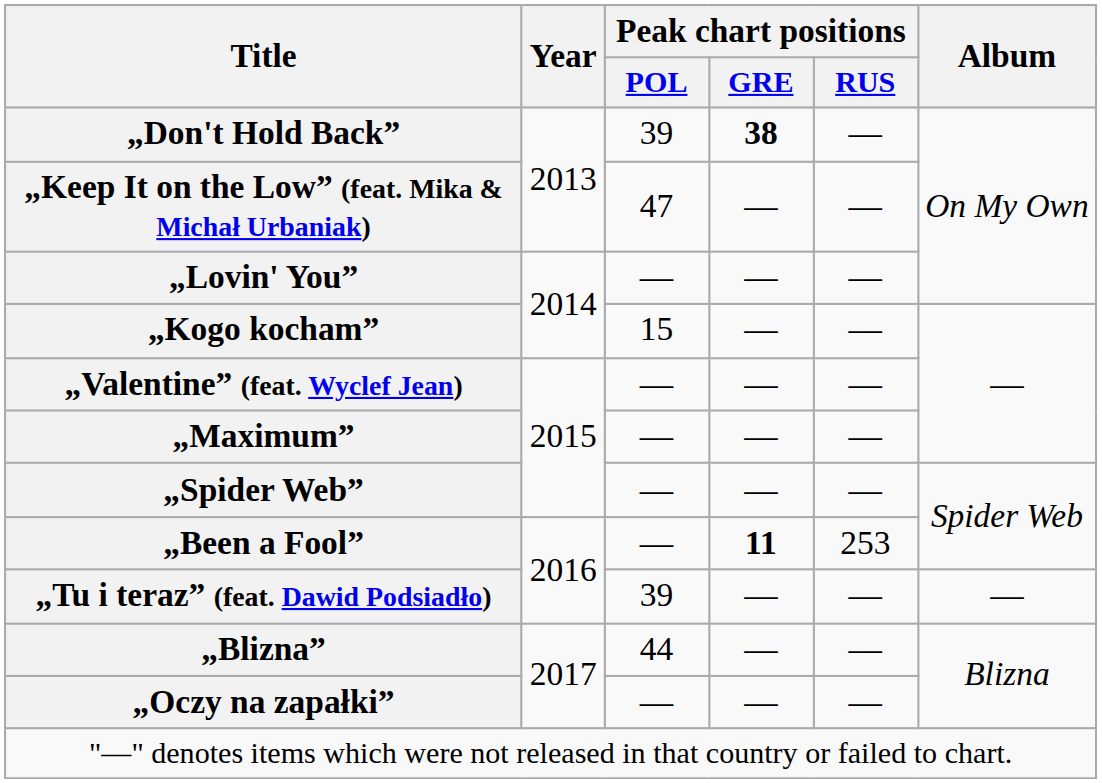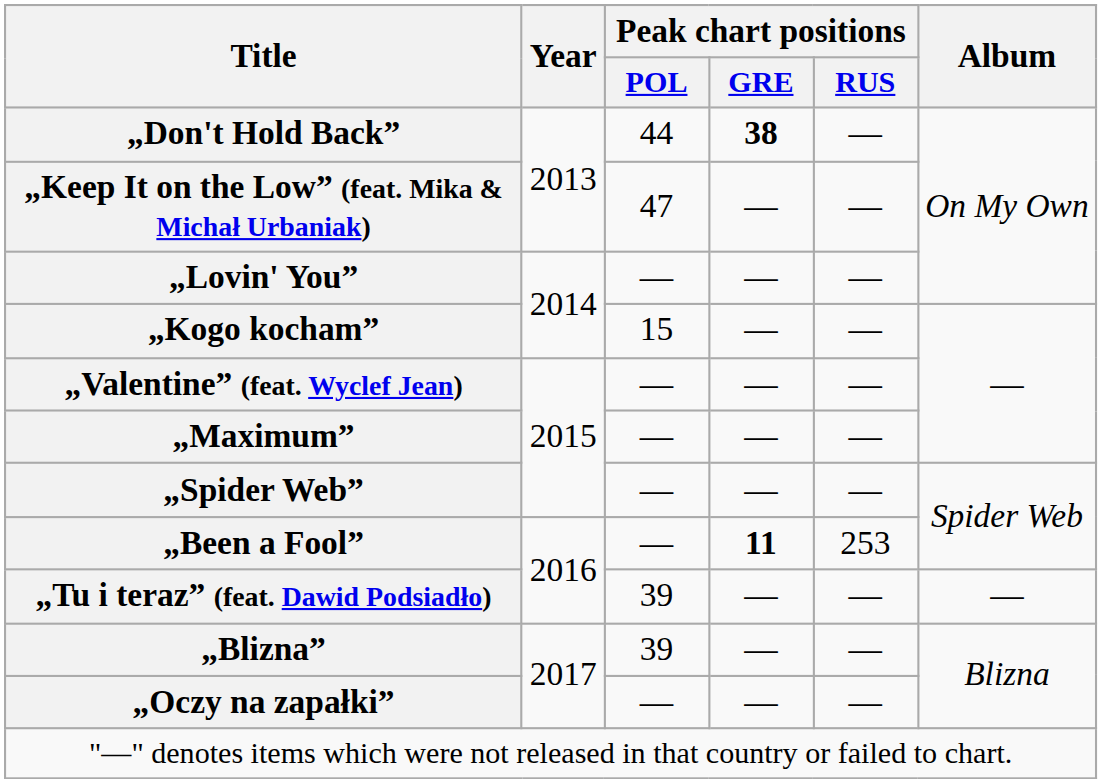(657, 133) 39 -> (657, 133) 44
(657, 648) 44 -> (657, 648) 39
